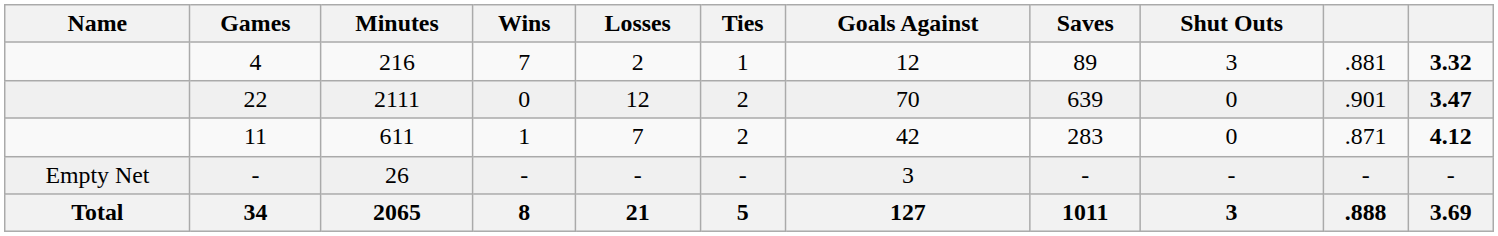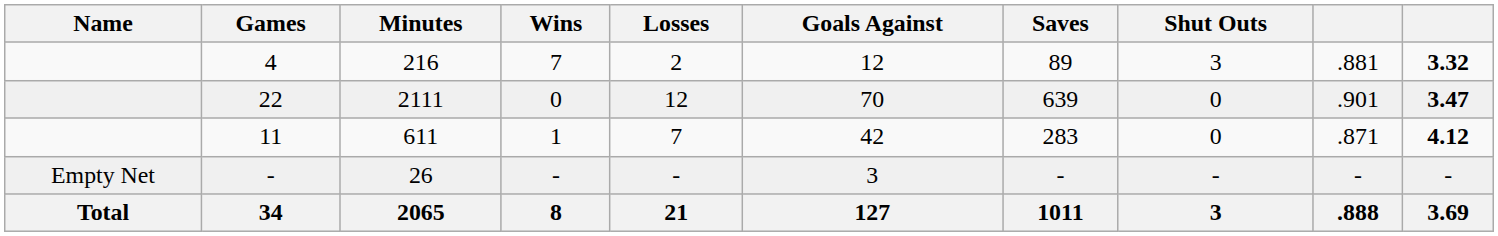- column: (743, 23)
